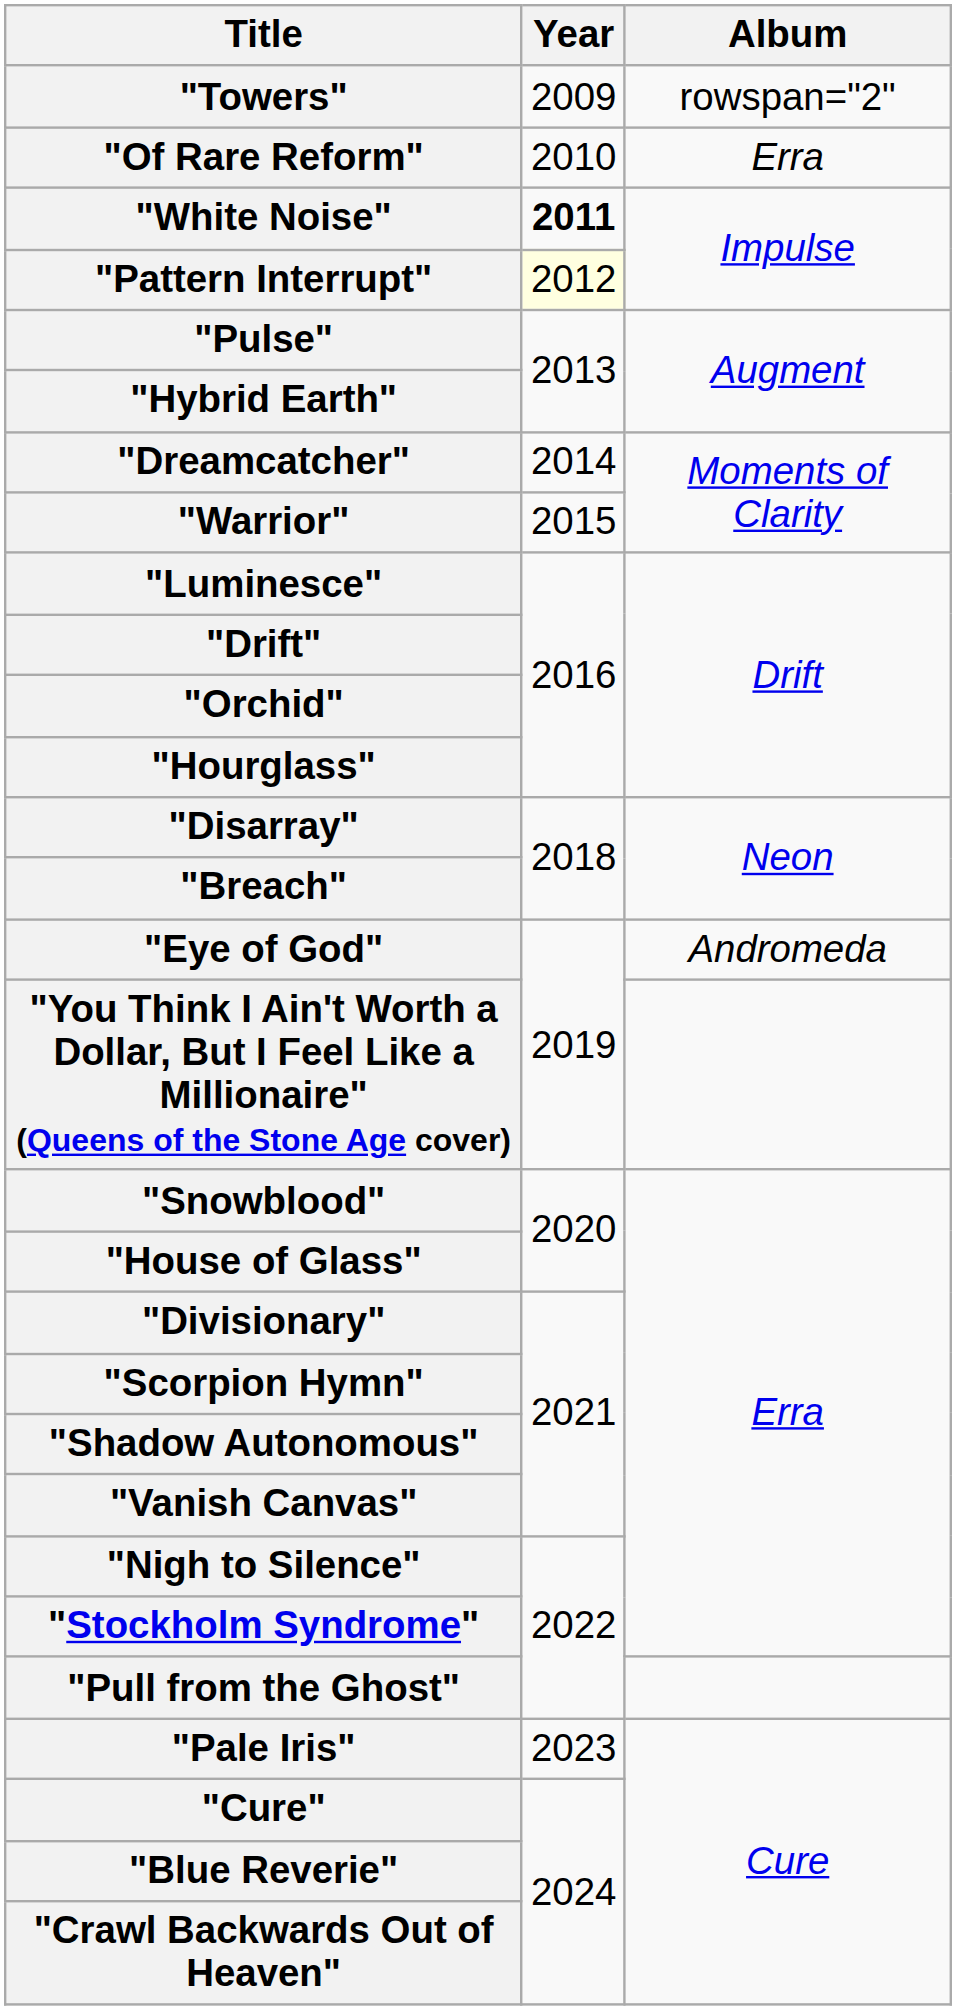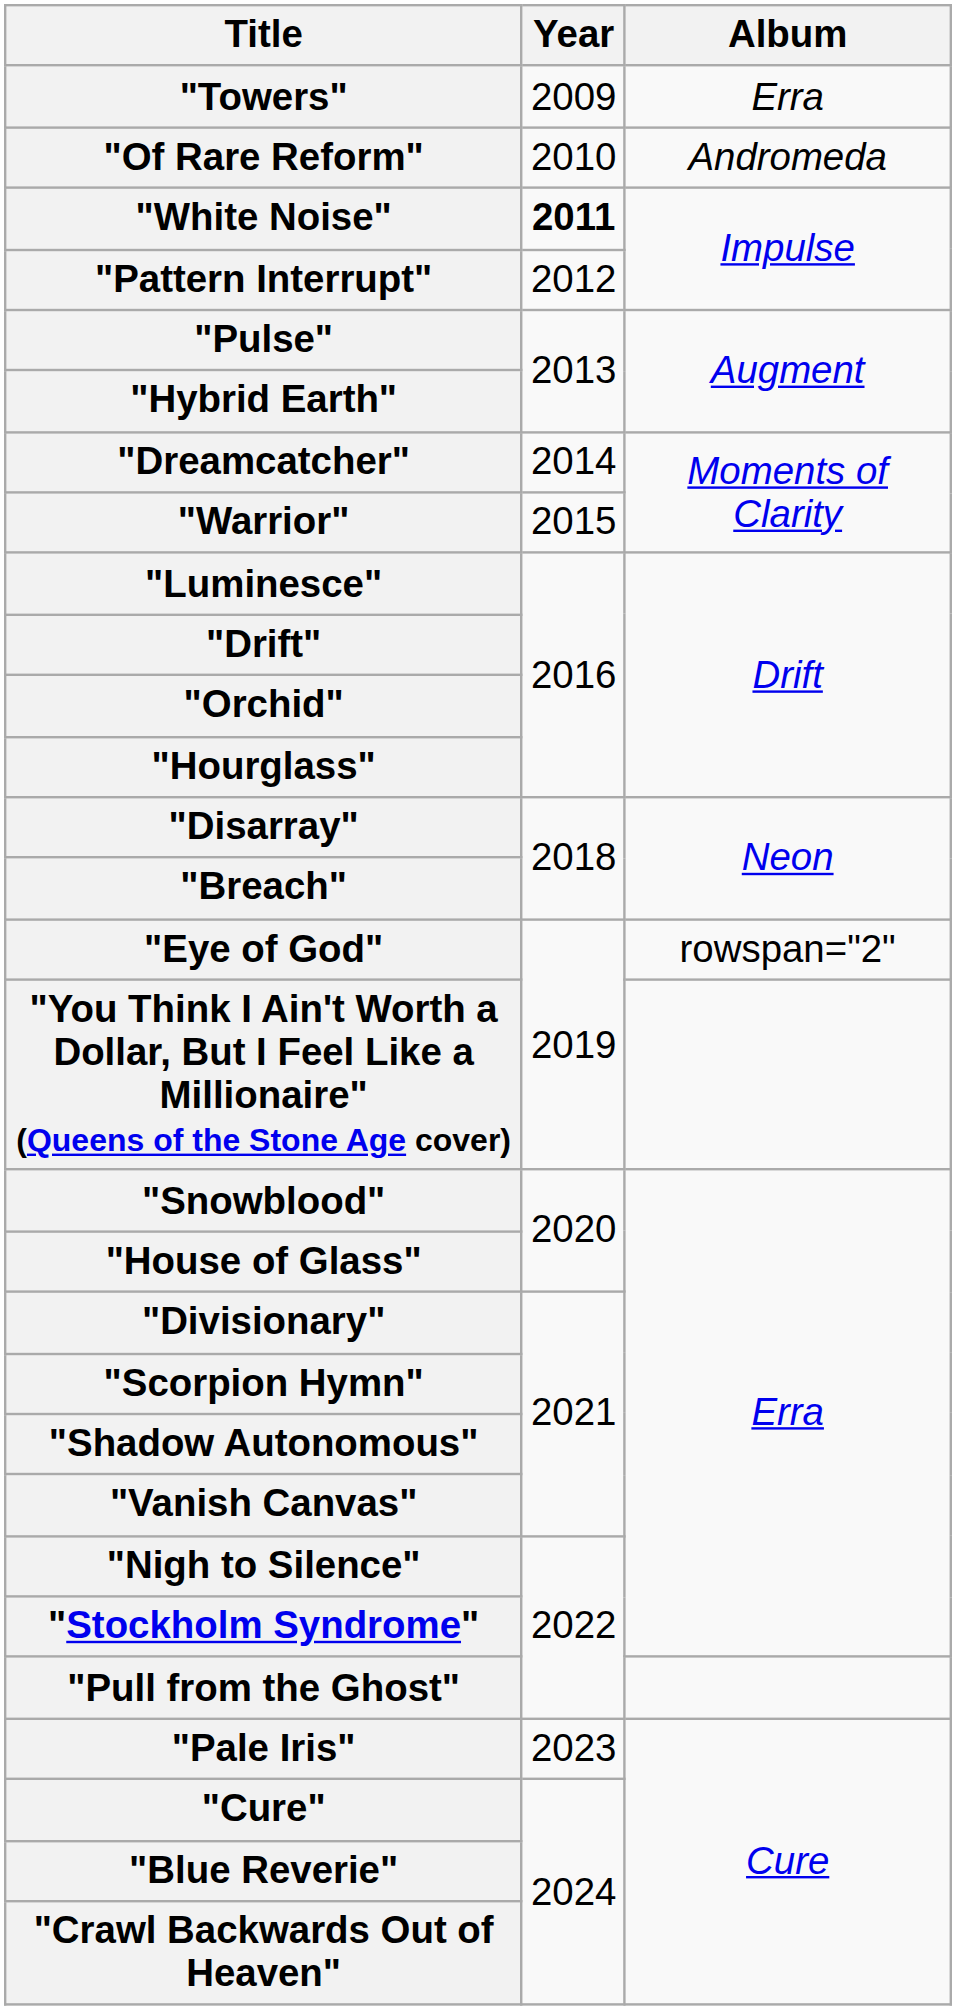(788, 95) rowspan="2" -> (788, 95) Erra
(788, 156) Erra -> (788, 156) Andromeda
(574, 278) lightyellow background -> (574, 278) no background
(788, 948) Andromeda -> (788, 948) rowspan="2"
